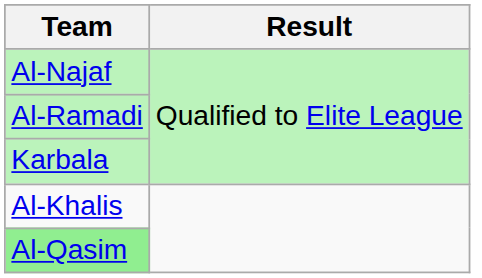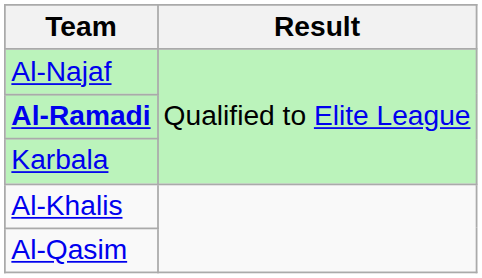(77, 116) normal -> (81, 116) bold
(69, 250) lightgreen background -> (69, 250) no background
